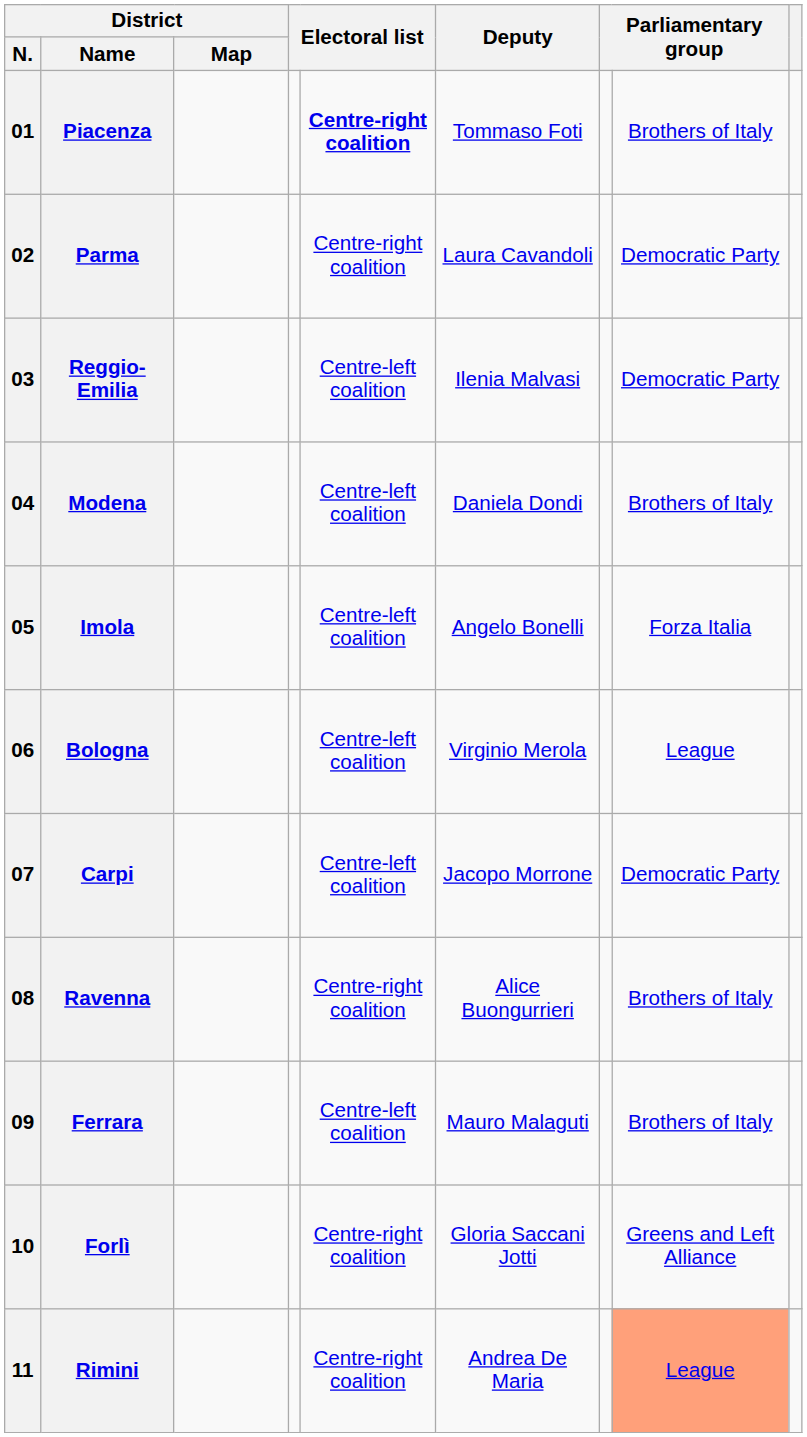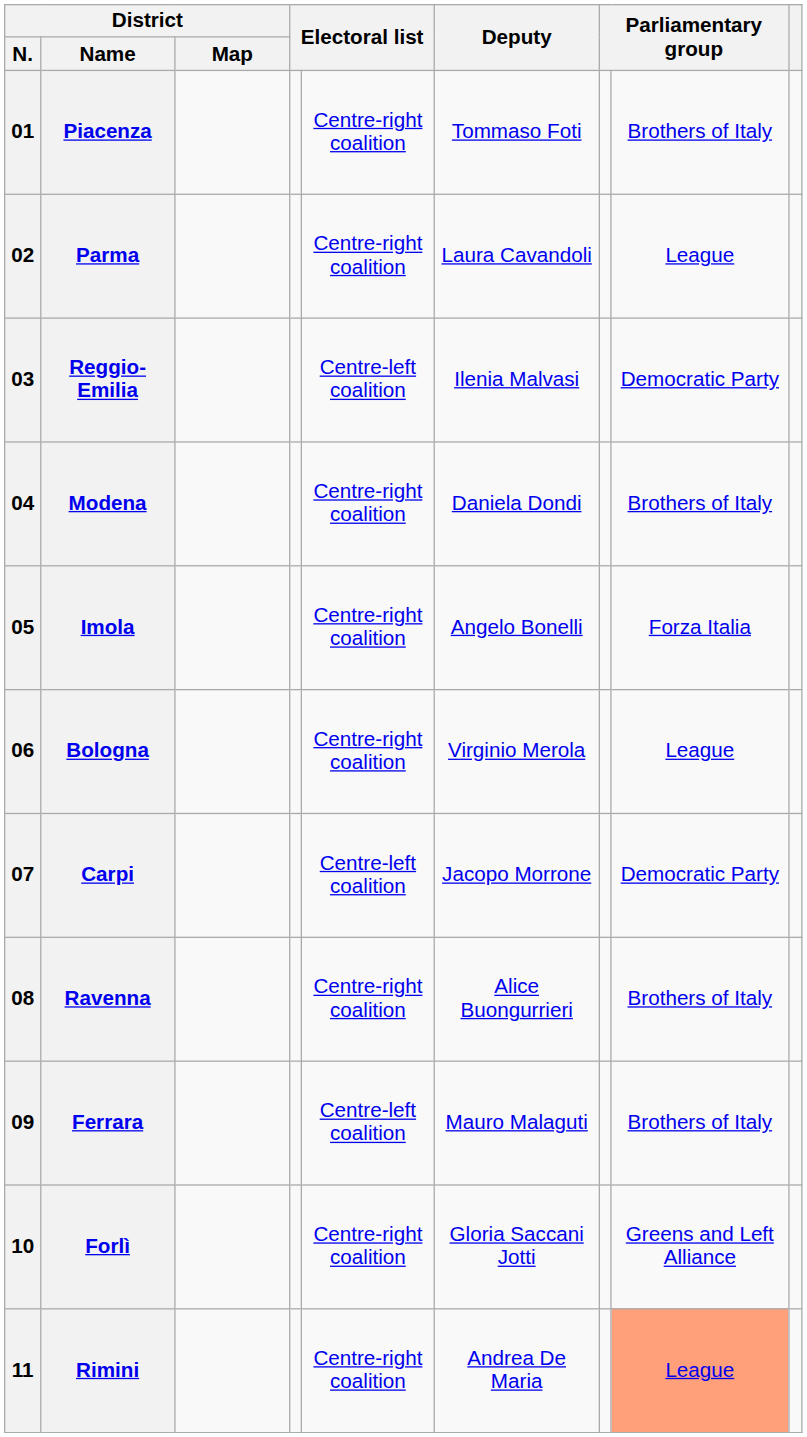(368, 131) bold -> (368, 131) normal
(700, 255) Democratic Party -> (700, 255) League
(368, 503) Centre-left coalition -> (368, 503) Centre-right coalition
(368, 627) Centre-left coalition -> (368, 627) Centre-right coalition
(368, 751) Centre-left coalition -> (368, 751) Centre-right coalition
